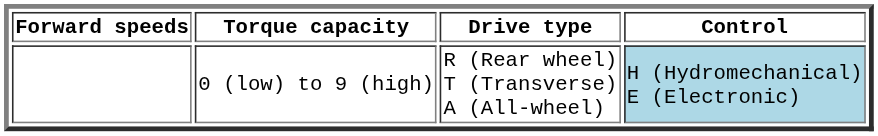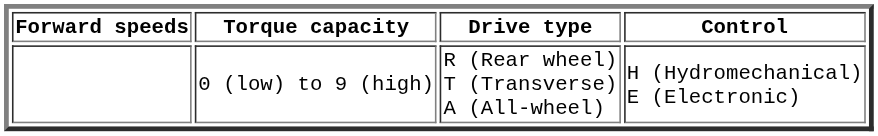(745, 84) lightblue background -> (745, 84) no background
